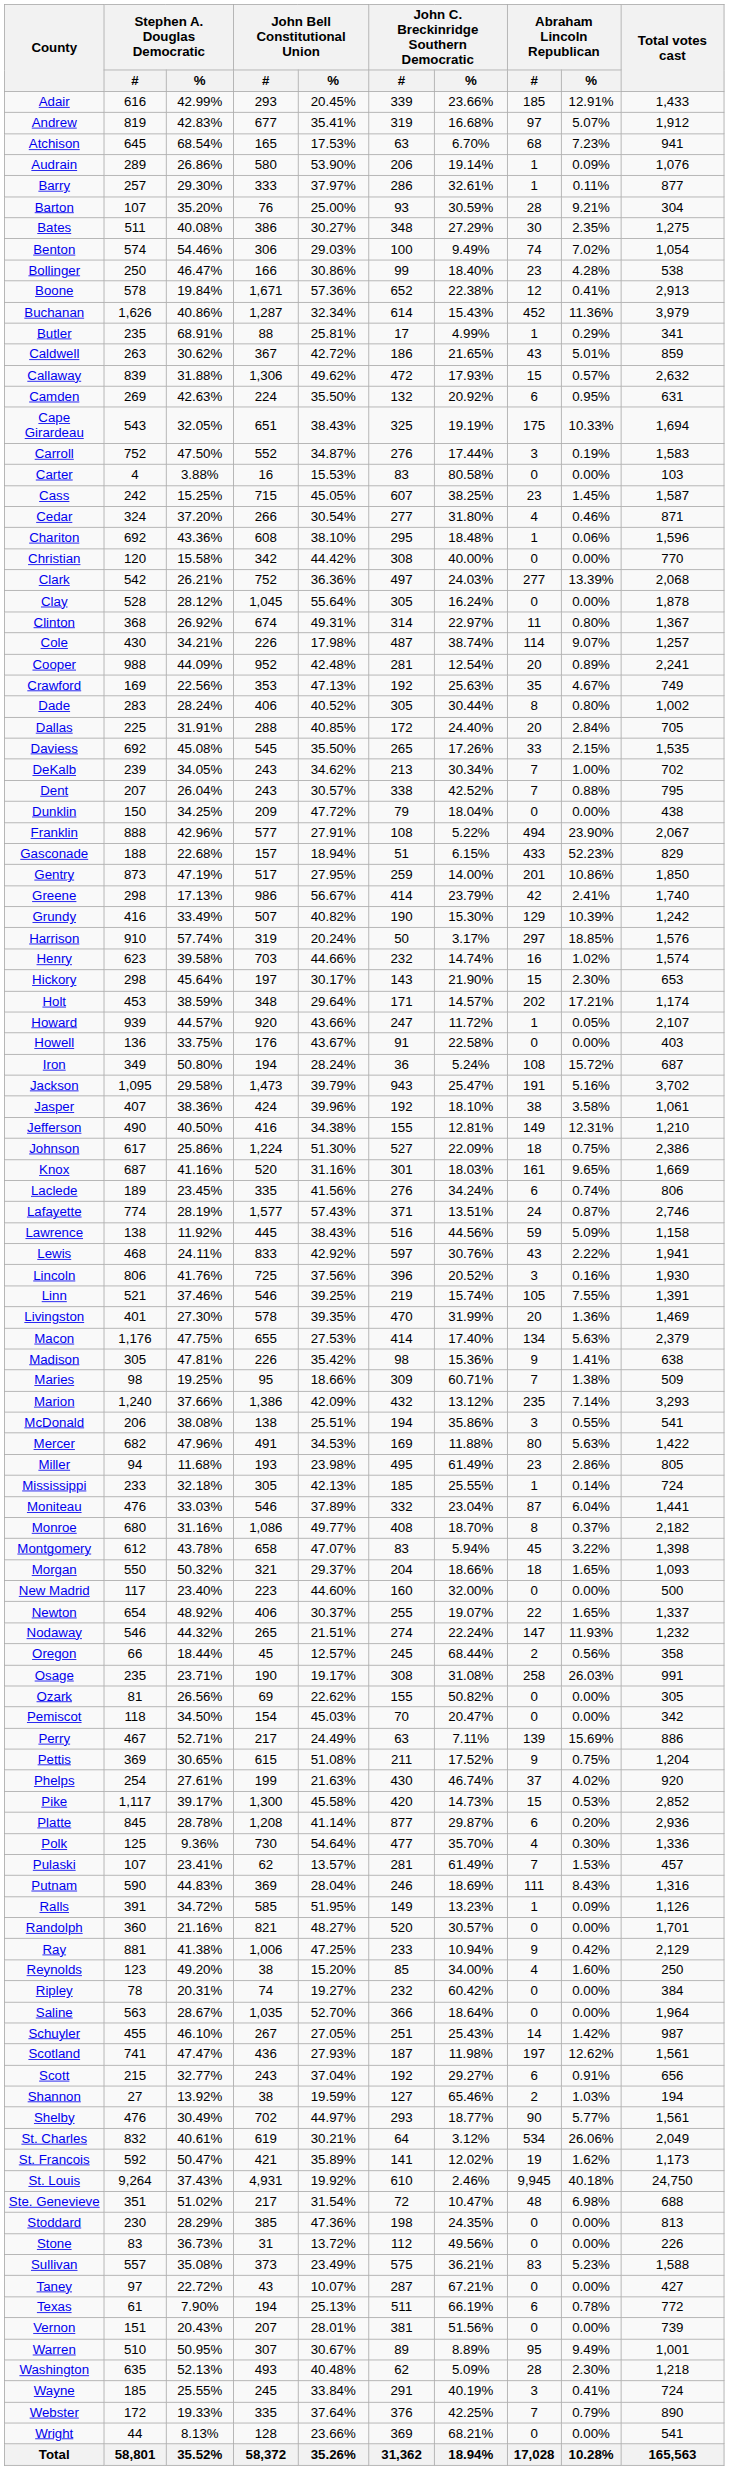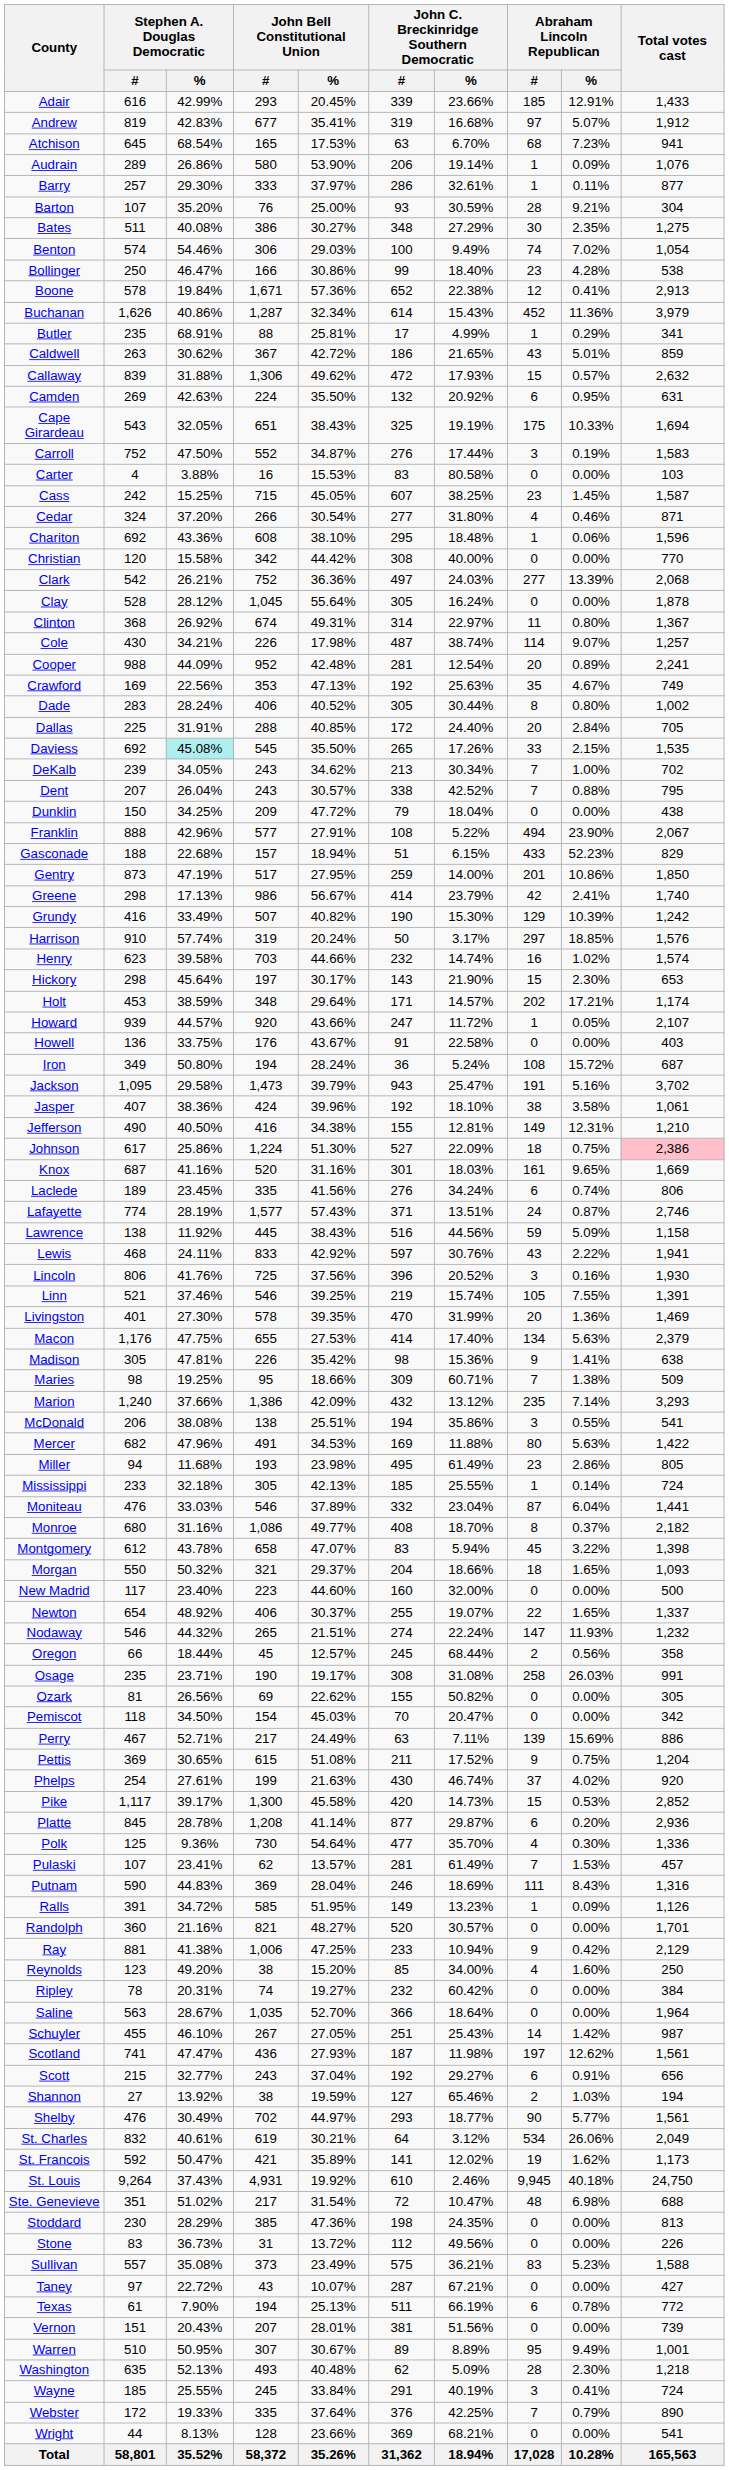(200, 748) no background -> (200, 748) paleturquoise background
(672, 1148) no background -> (672, 1148) pink background
